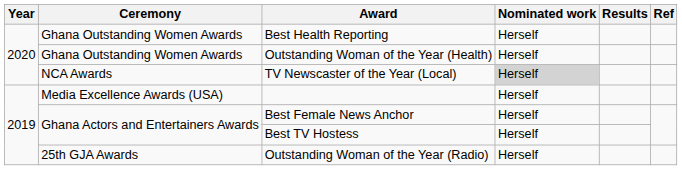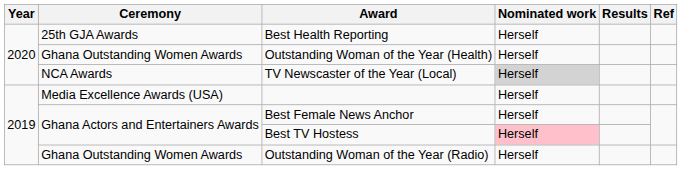(142, 34) Ghana Outstanding Women Awards -> (90, 34) 25th GJA Awards
(518, 134) no background -> (518, 134) pink background
(90, 154) 25th GJA Awards -> (142, 154) Ghana Outstanding Women Awards
